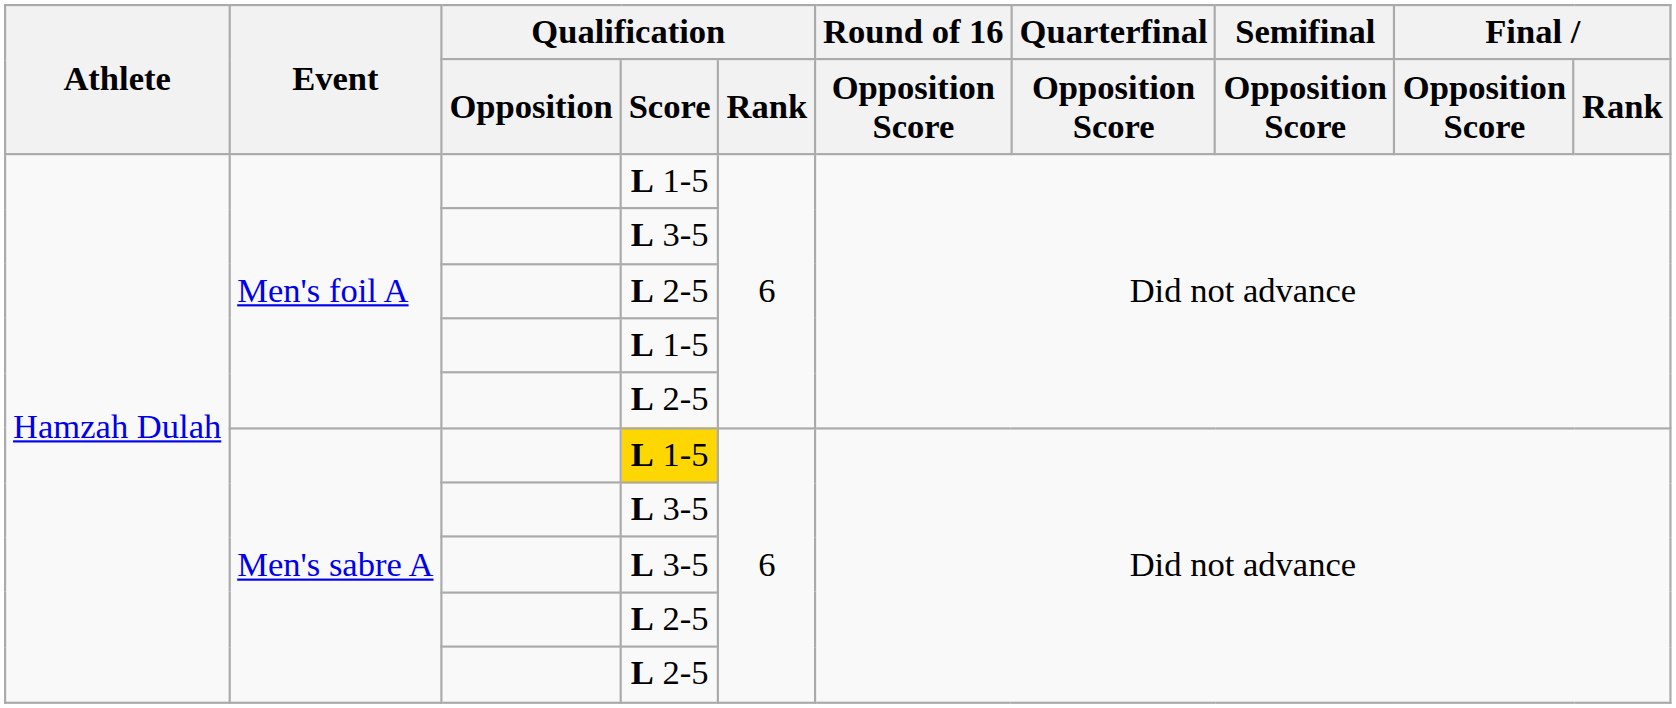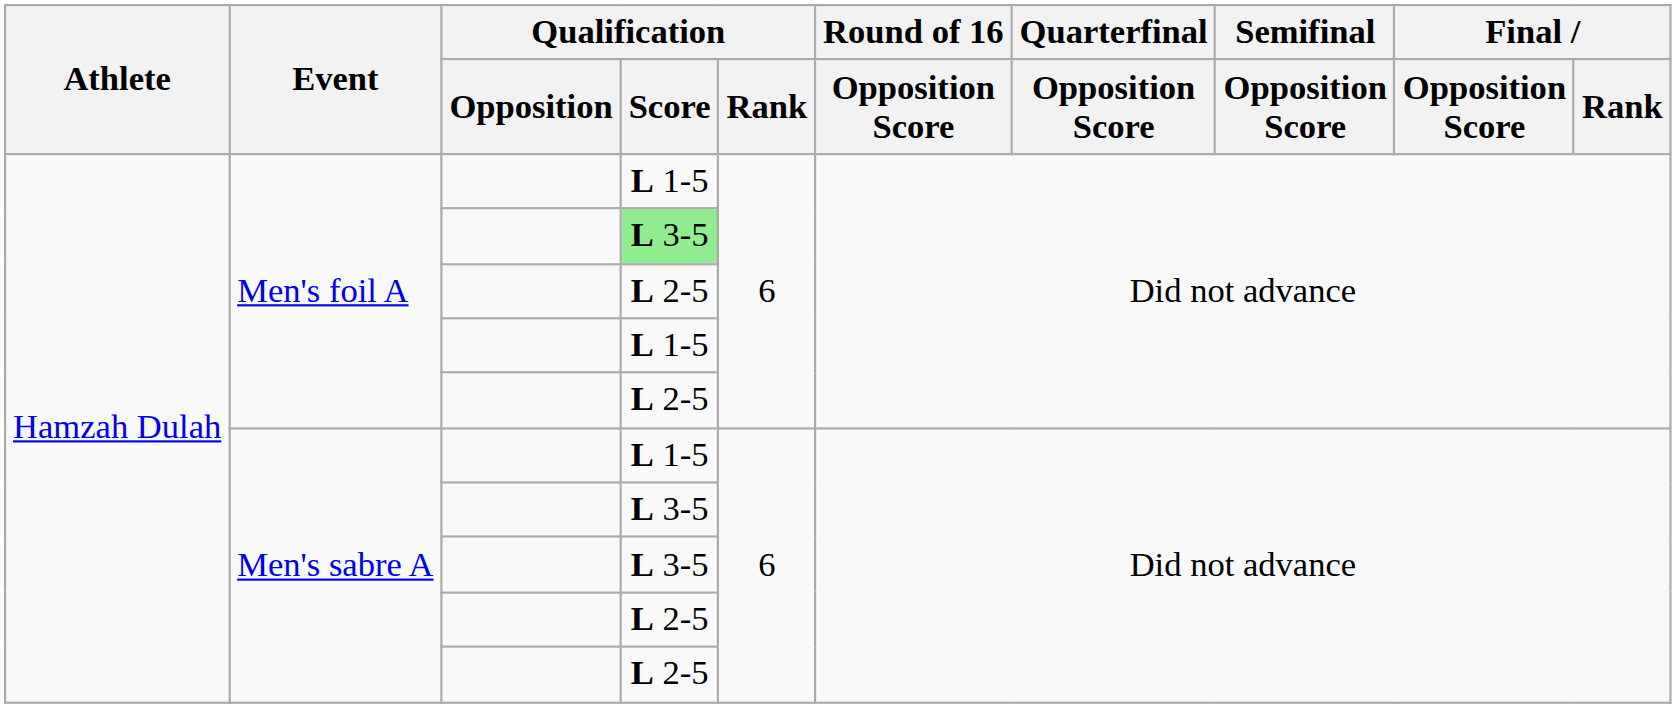(670, 235) no background -> (670, 235) lightgreen background
(670, 454) gold background -> (670, 454) no background
